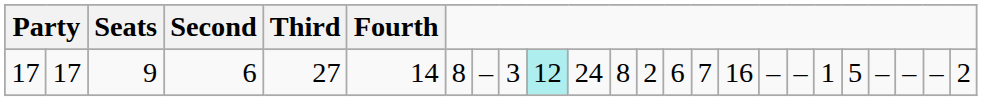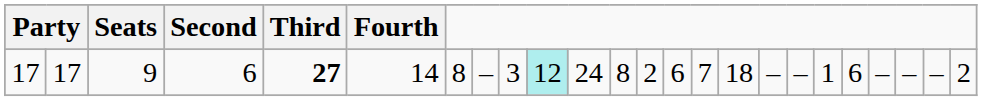(326, 71) normal -> (326, 71) bold
(739, 71) 16 -> (739, 71) 18
(855, 71) 5 -> (855, 71) 6
